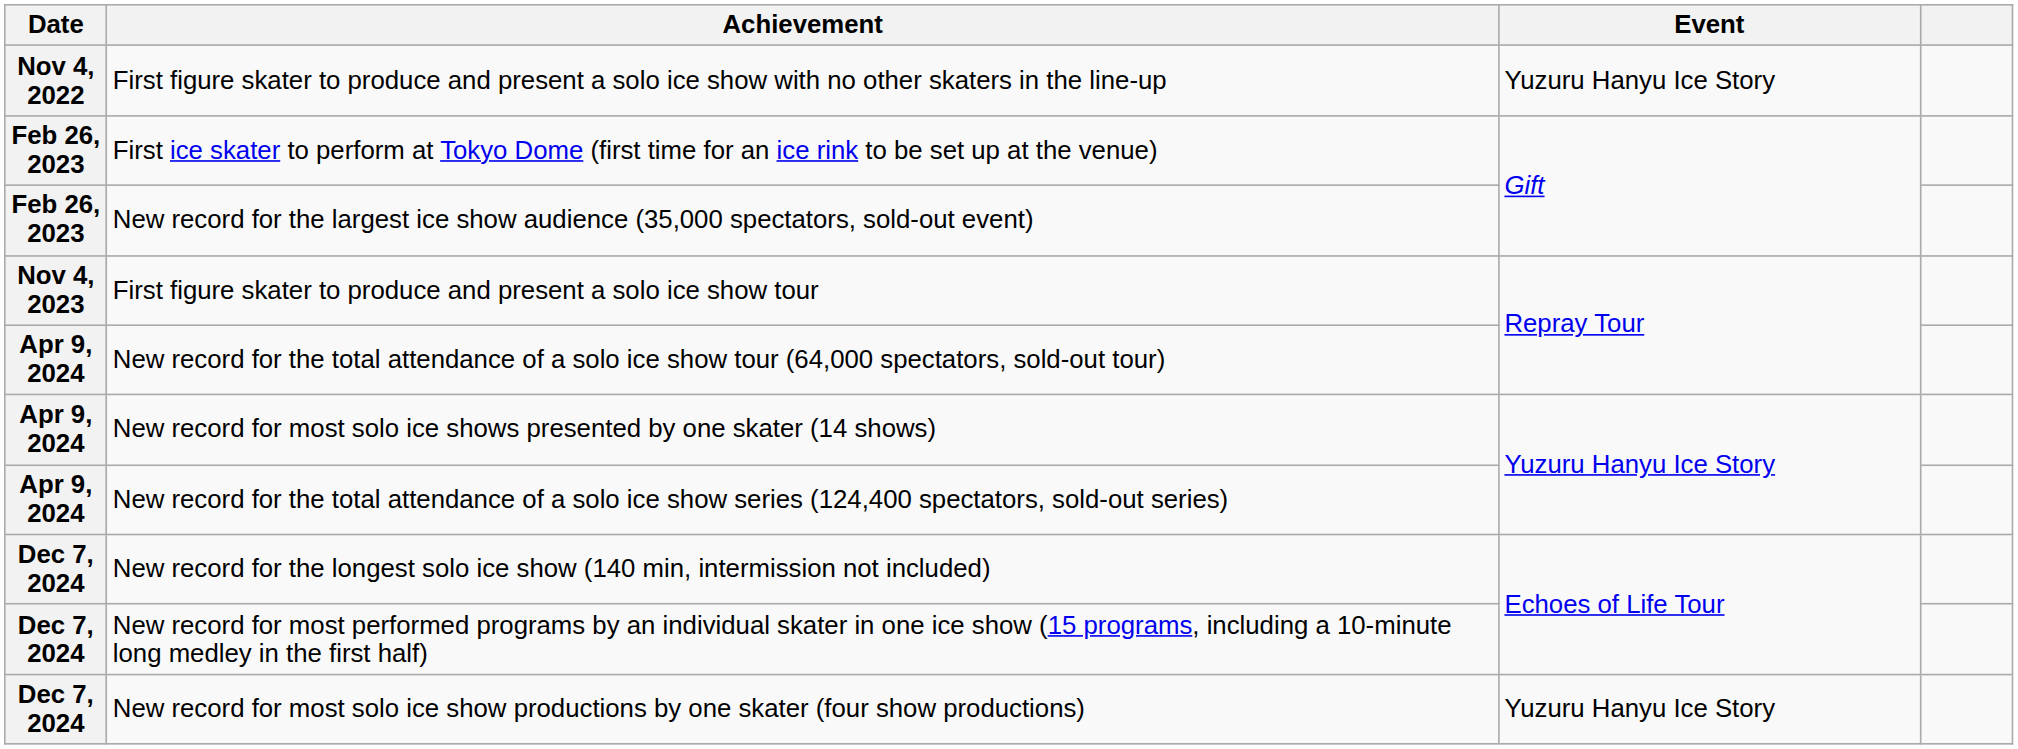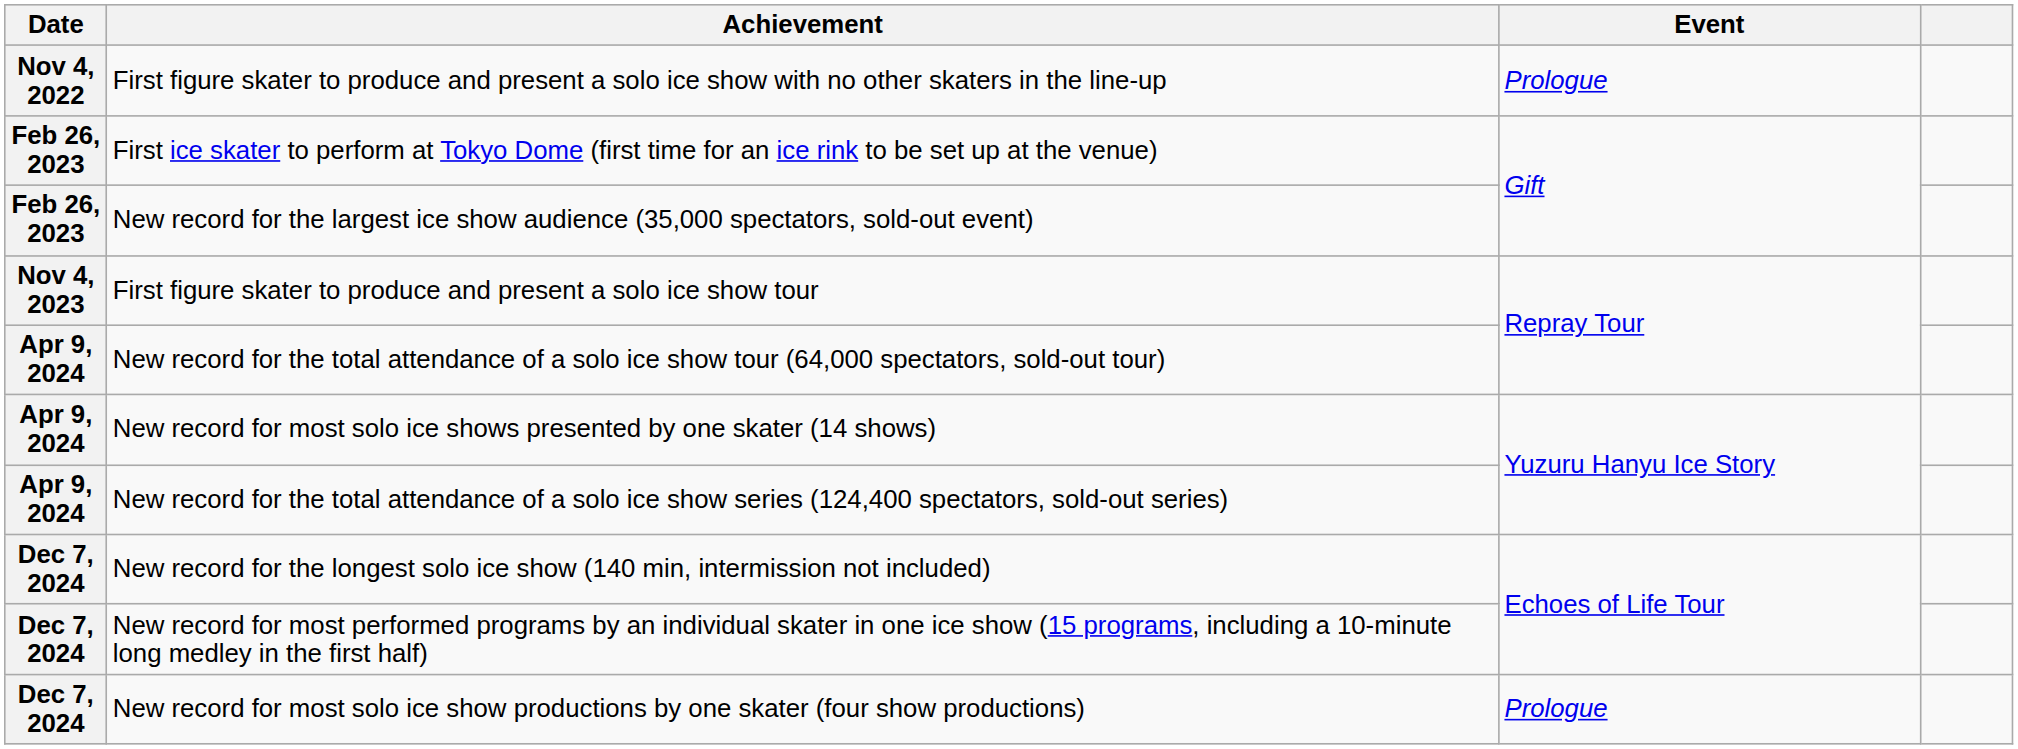(1640, 80) Yuzuru Hanyu Ice Story -> (1556, 80) Prologue
(1640, 708) Yuzuru Hanyu Ice Story -> (1556, 708) Prologue
